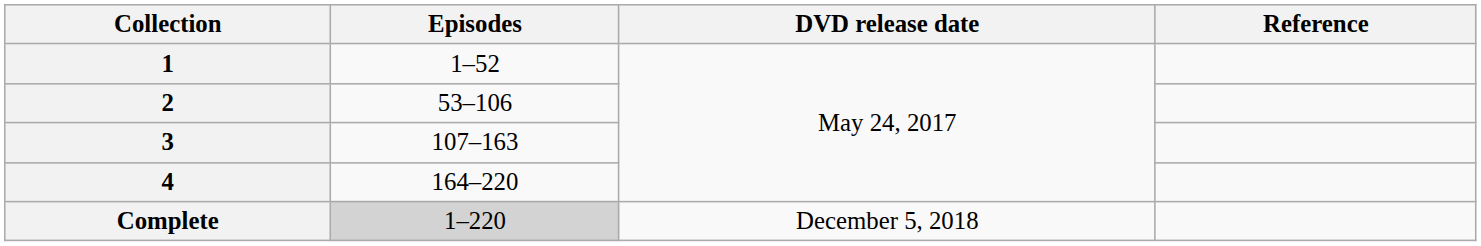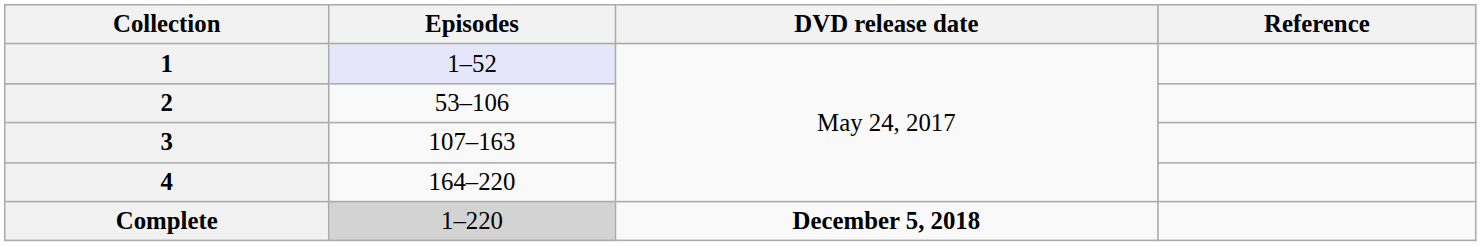(475, 63) no background -> (472, 63) lavender background
(887, 220) normal -> (886, 220) bold
